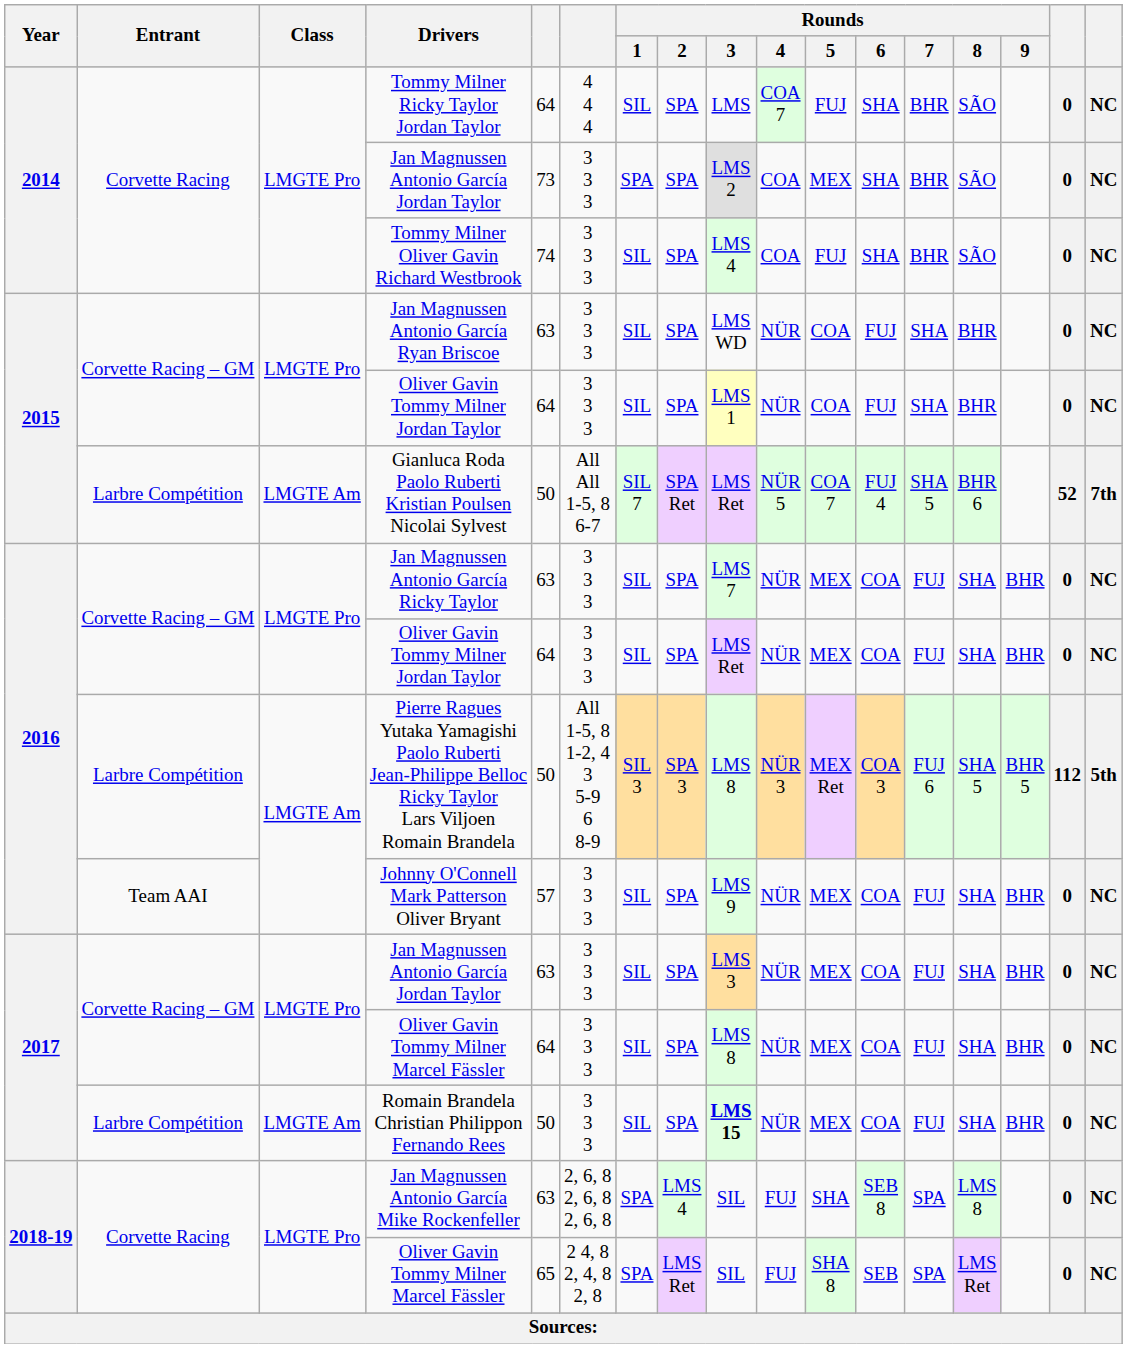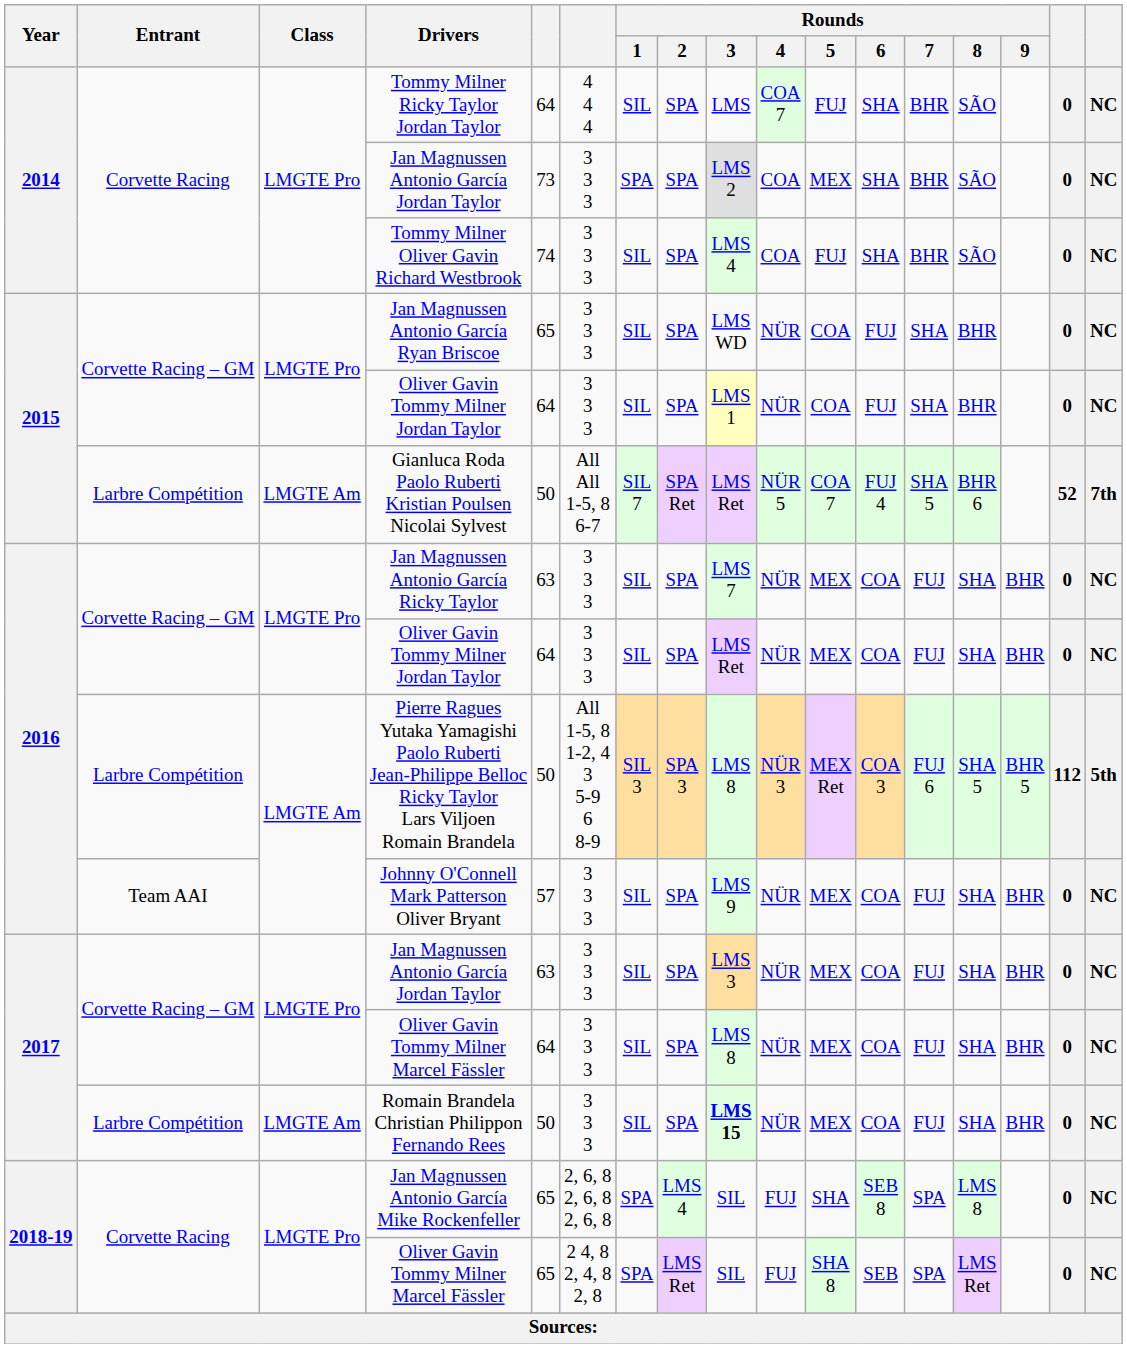(546, 331) 63 -> (546, 331) 65
(546, 1198) 63 -> (546, 1198) 65
